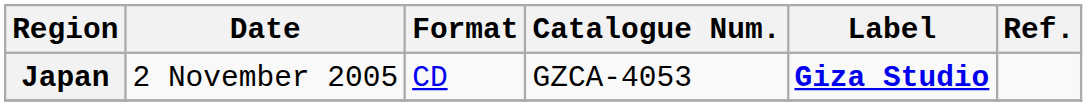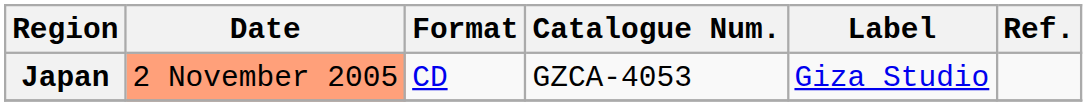(265, 77) no background -> (265, 77) lightsalmon background
(892, 77) bold -> (892, 77) normal
